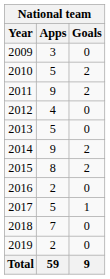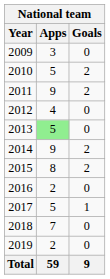(53, 129) no background -> (53, 129) lightgreen background
